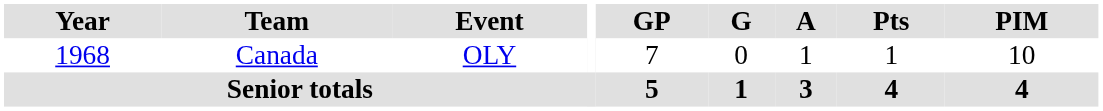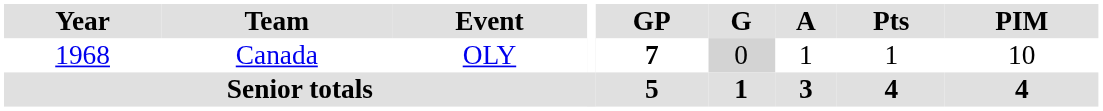(652, 54) normal -> (652, 54) bold
(741, 54) no background -> (741, 54) lightgrey background
